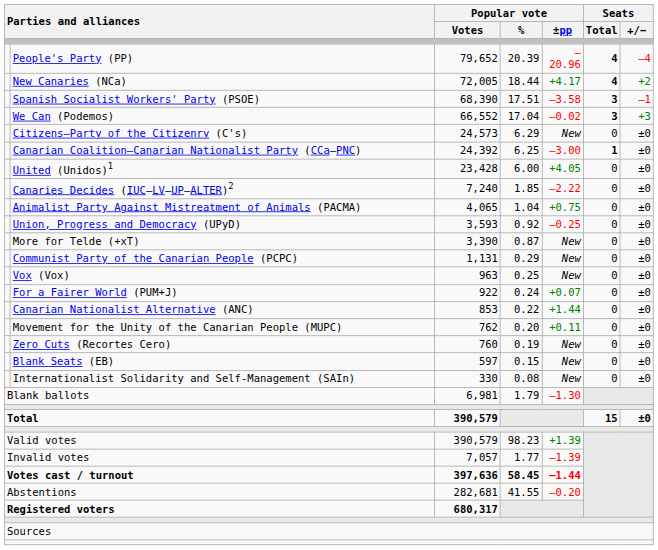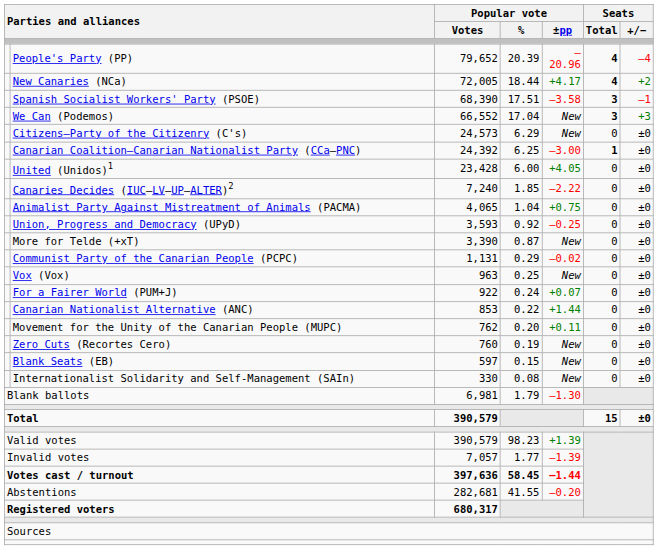(565, 116) –0.02 -> (571, 116) New
(571, 259) New -> (565, 259) –0.02
